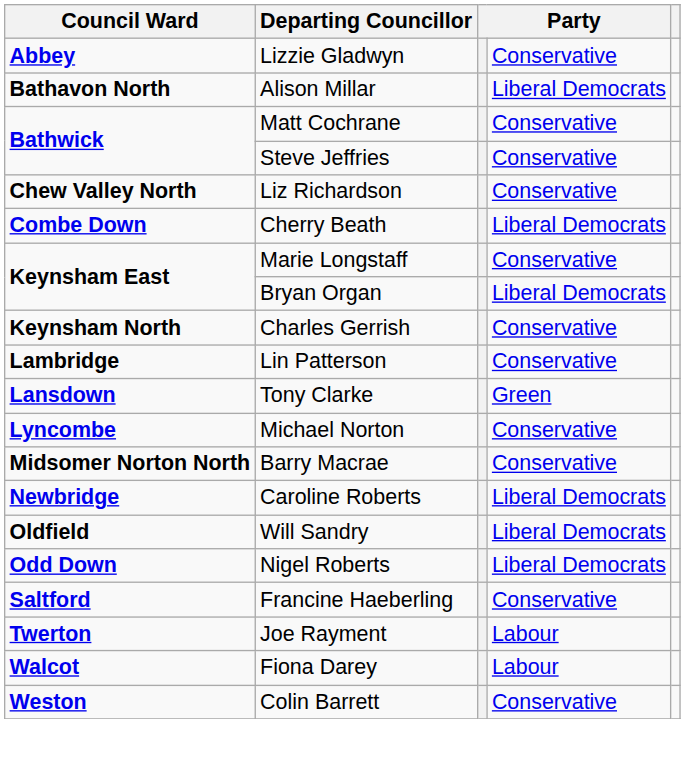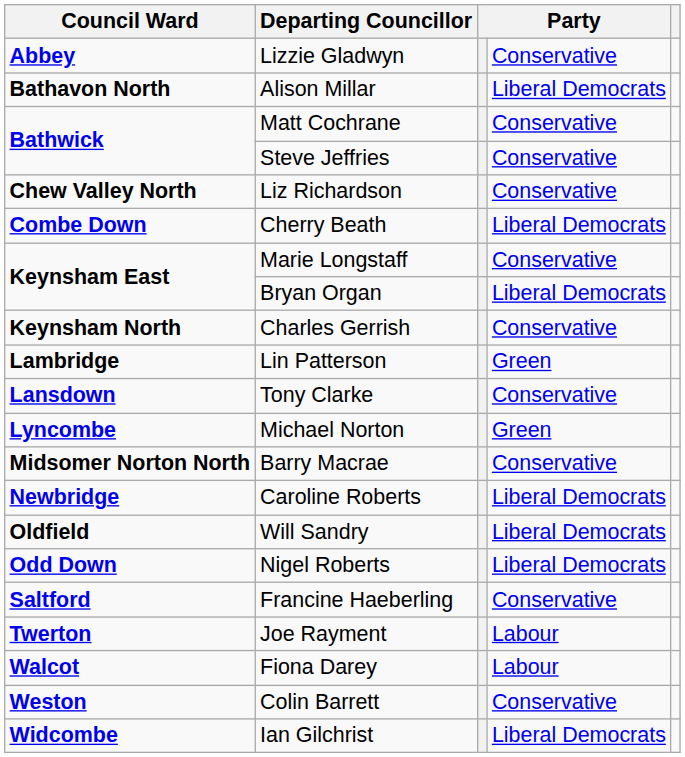(554, 361) Conservative -> (522, 361) Green
(522, 395) Green -> (554, 395) Conservative
(554, 429) Conservative -> (522, 429) Green
+ row: (317, 735)
